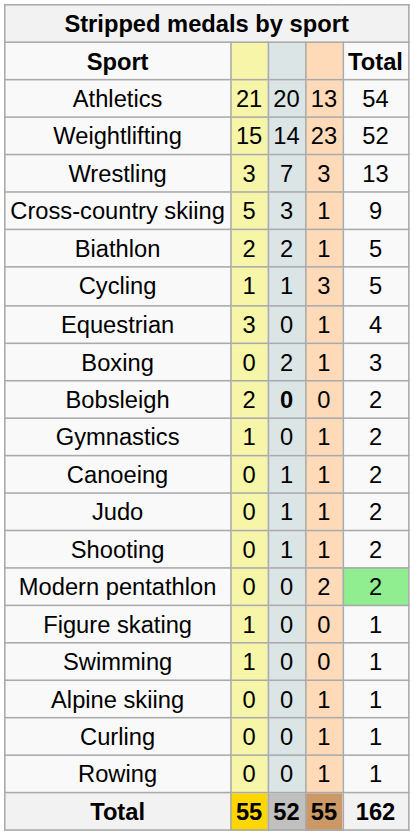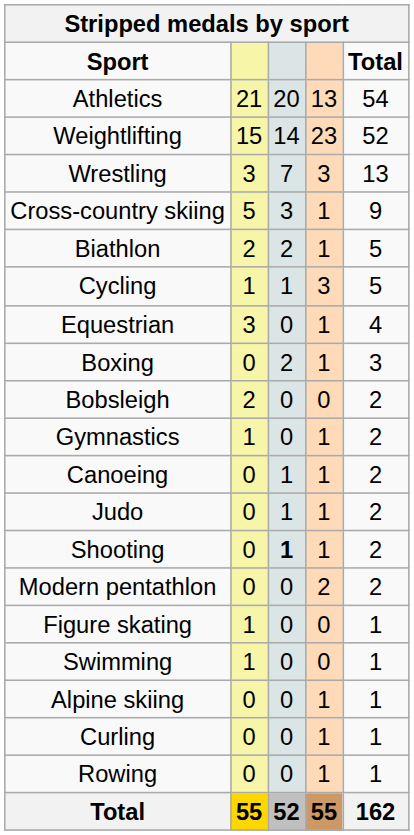(286, 399) bold -> (286, 399) normal
(286, 549) normal -> (286, 549) bold
(376, 587) lightgreen background -> (376, 587) no background
